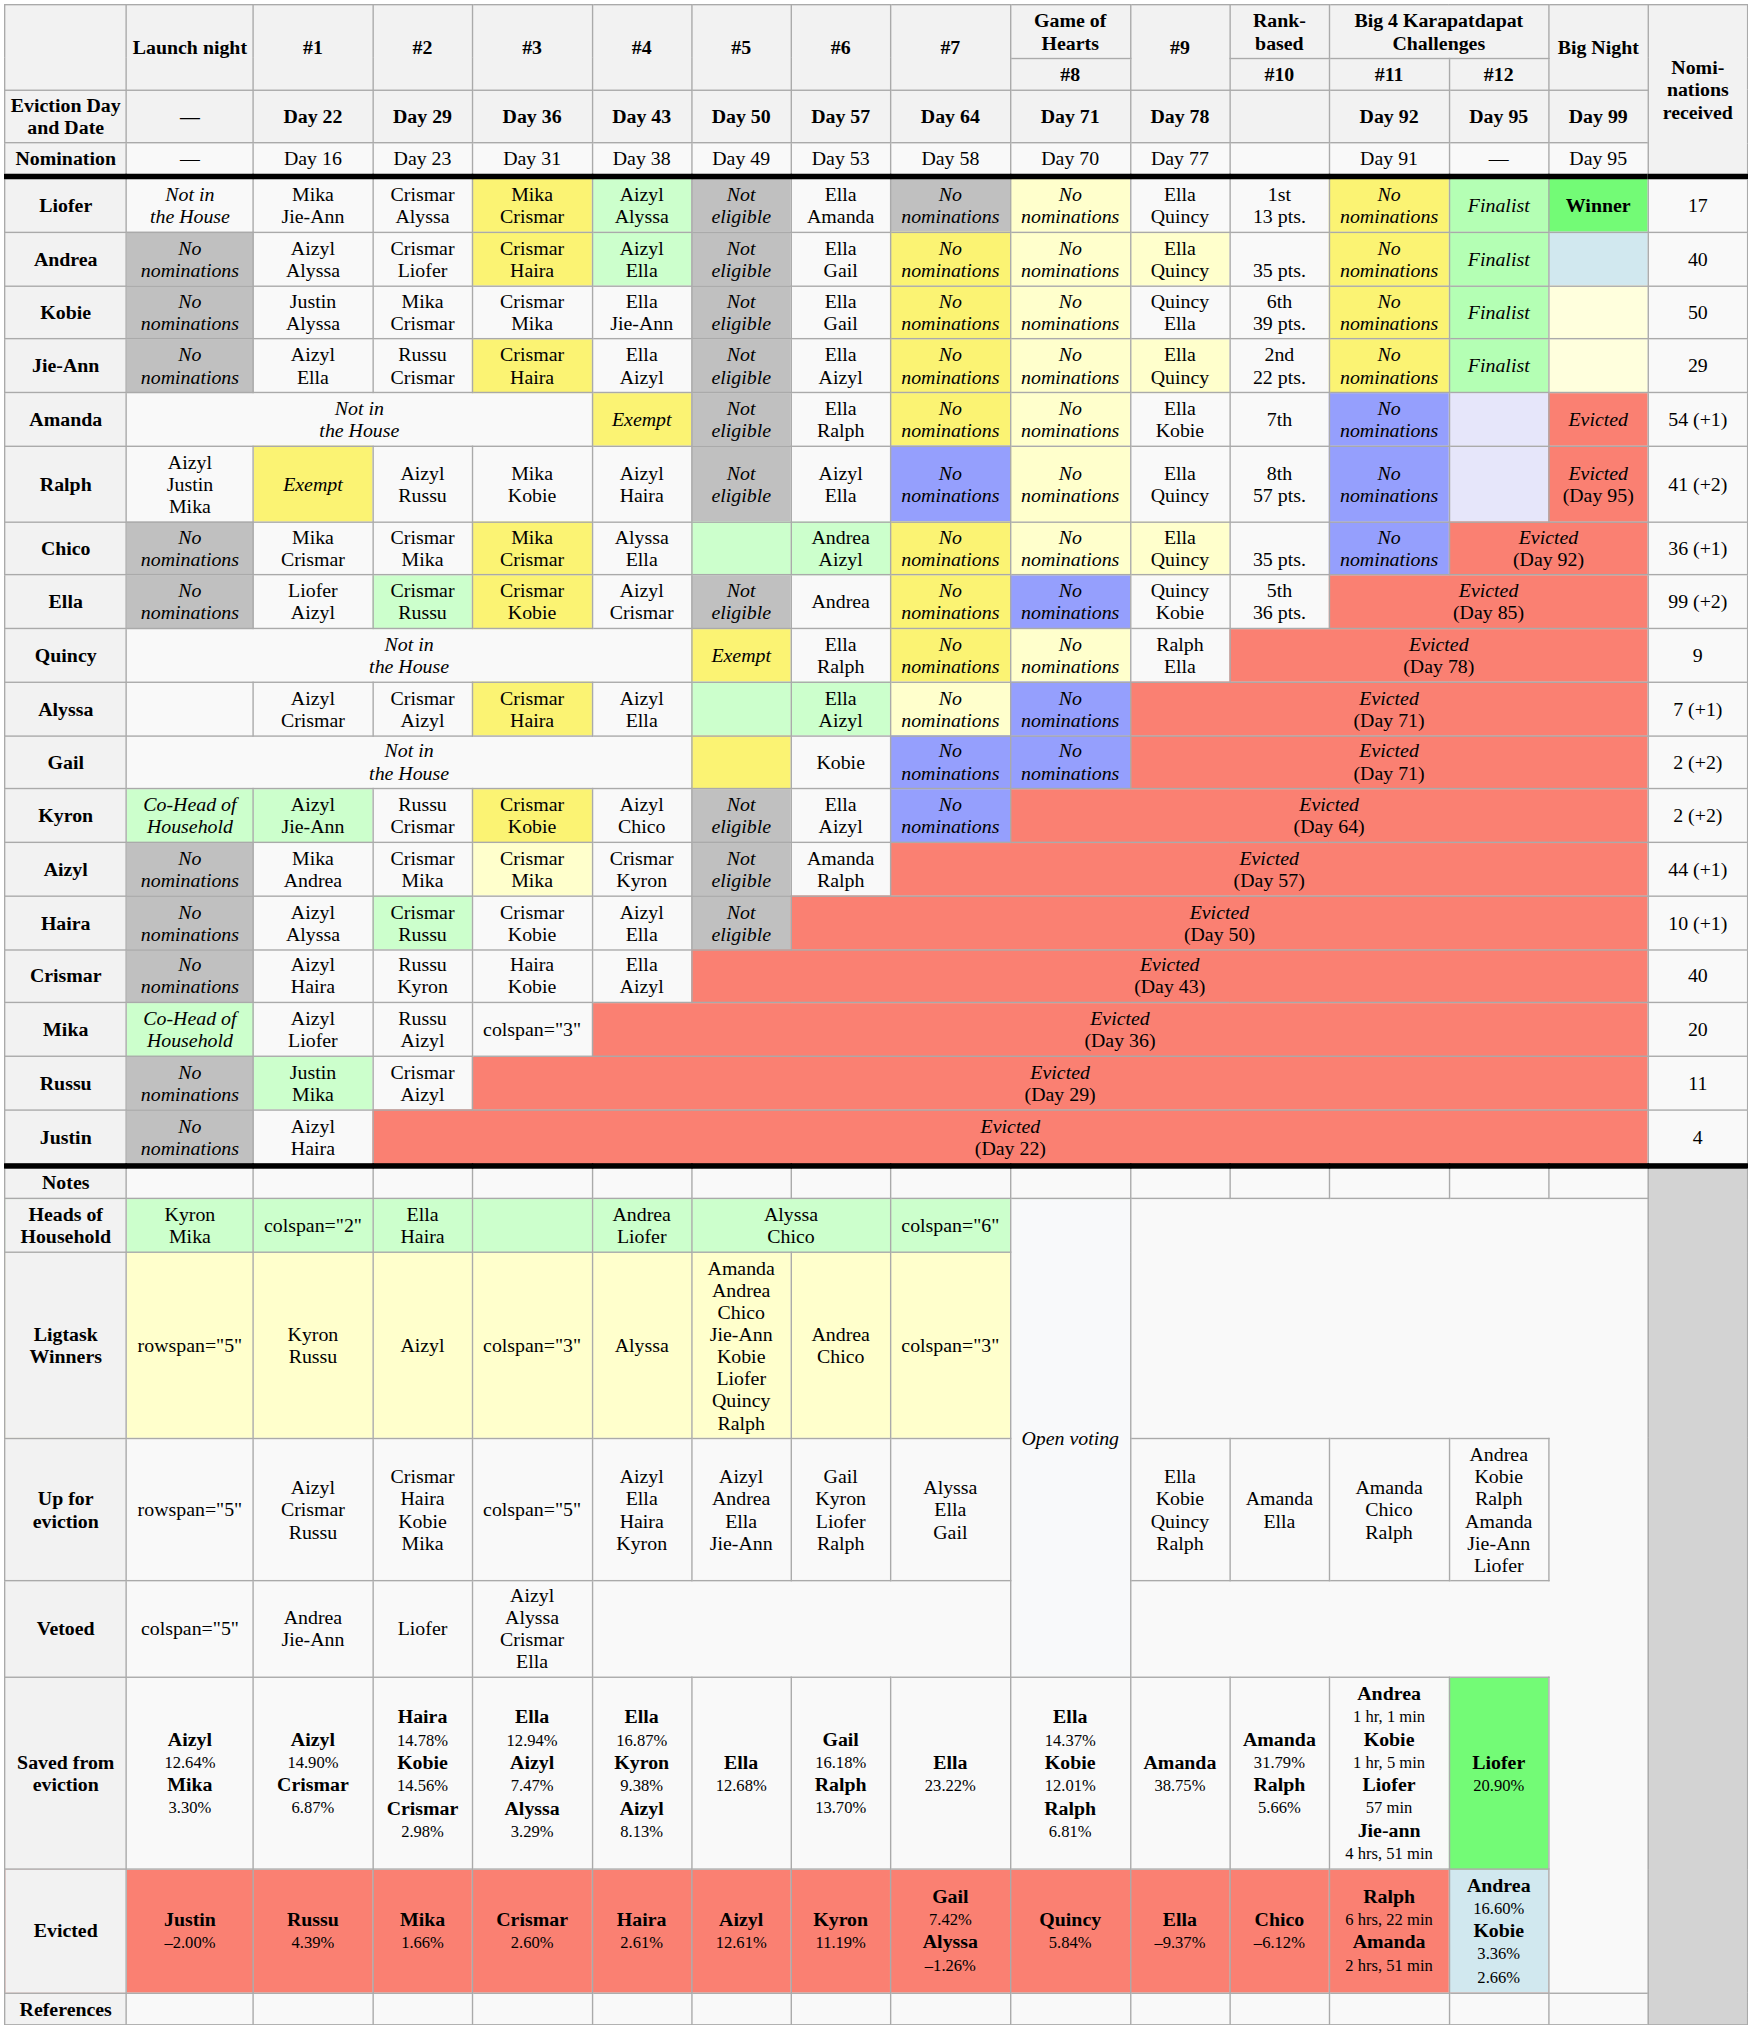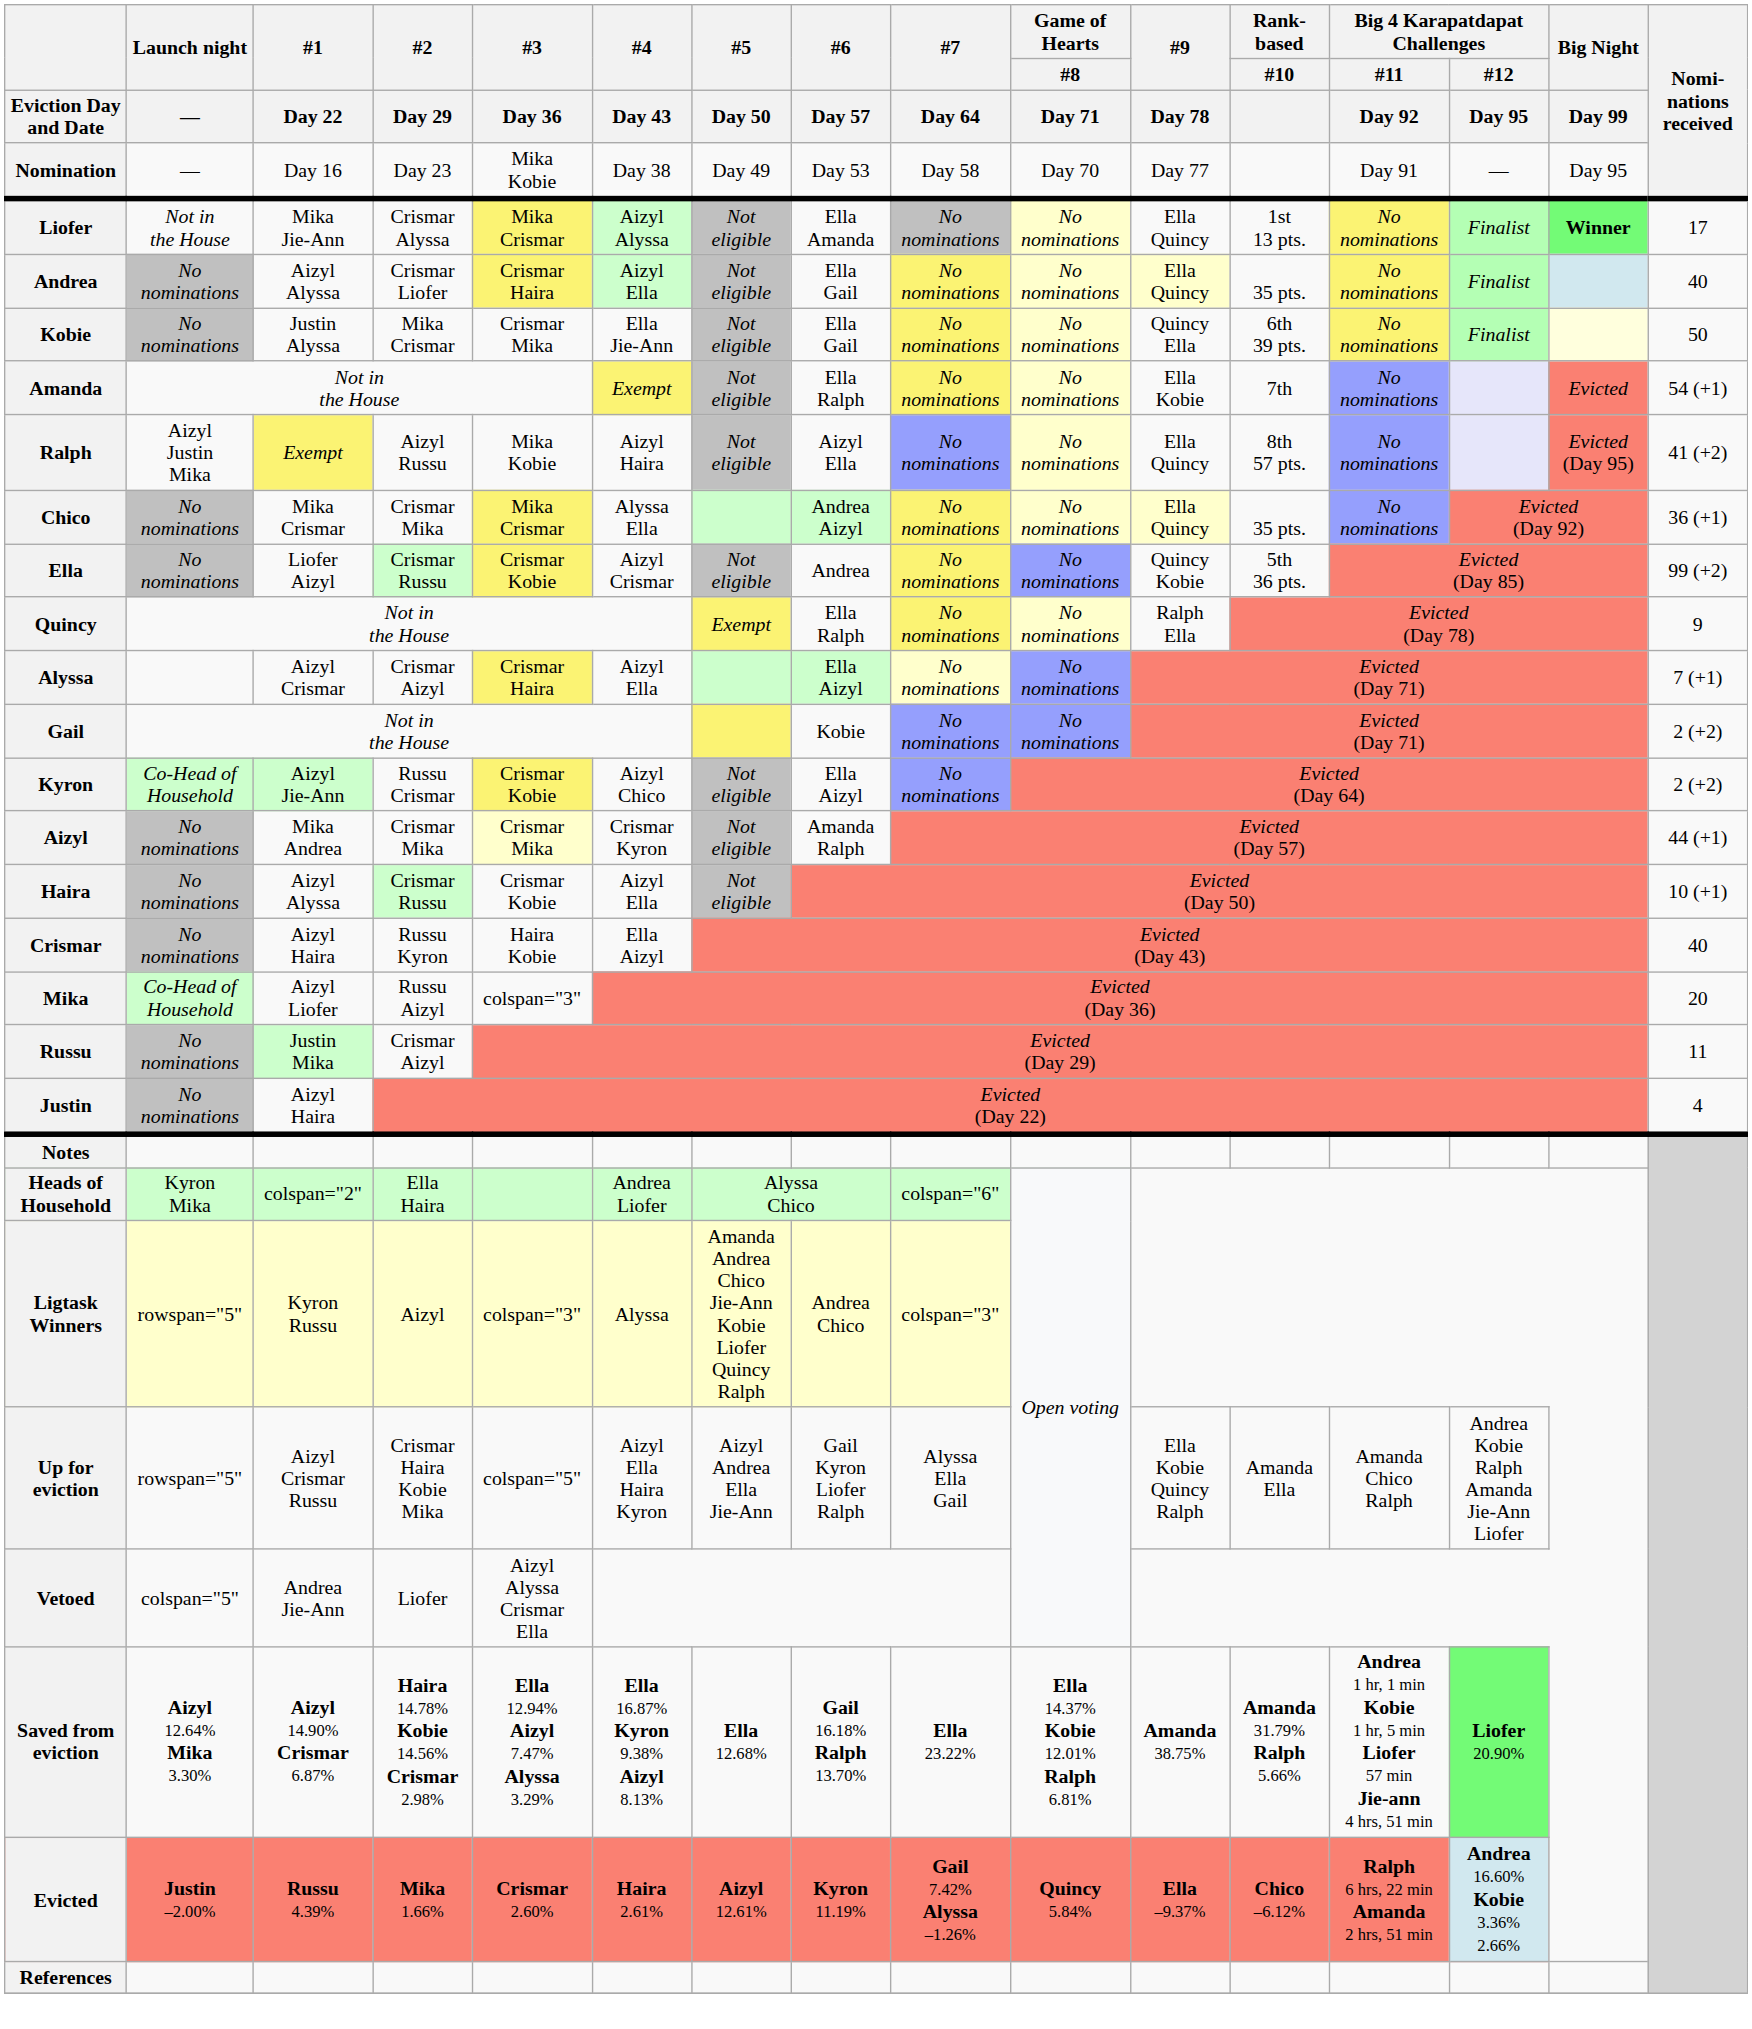(532, 159) Day 31 -> (532, 170) Mika Kobie
- row: (66, 366)
